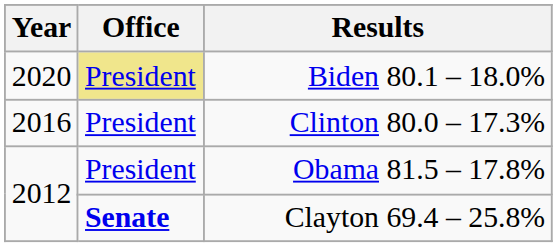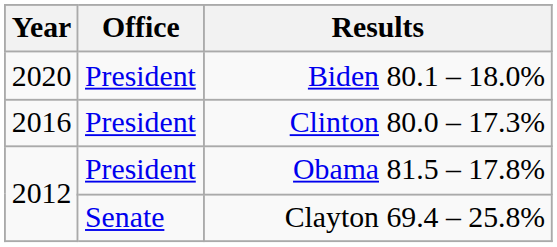(140, 75) khaki background -> (140, 75) no background
(127, 216) bold -> (125, 216) normal
